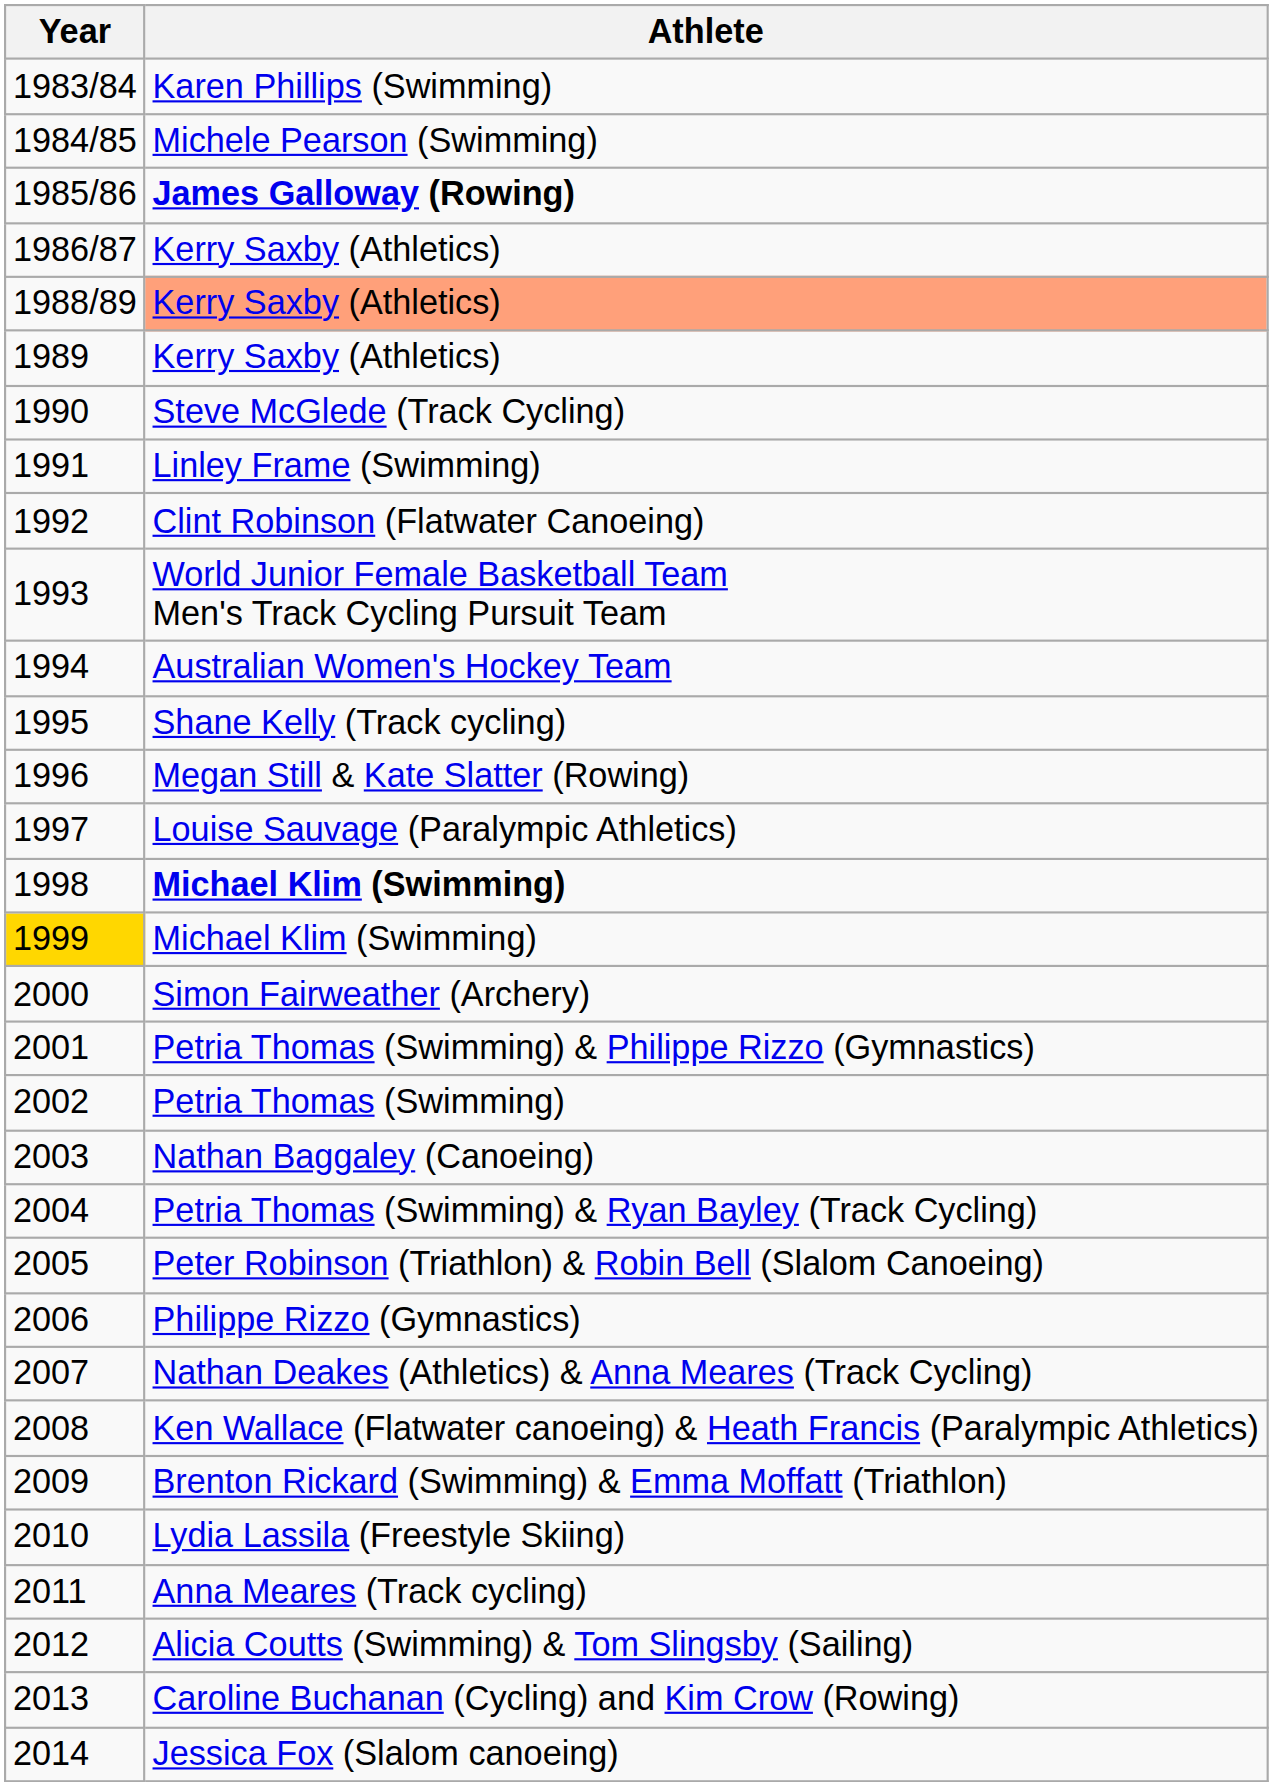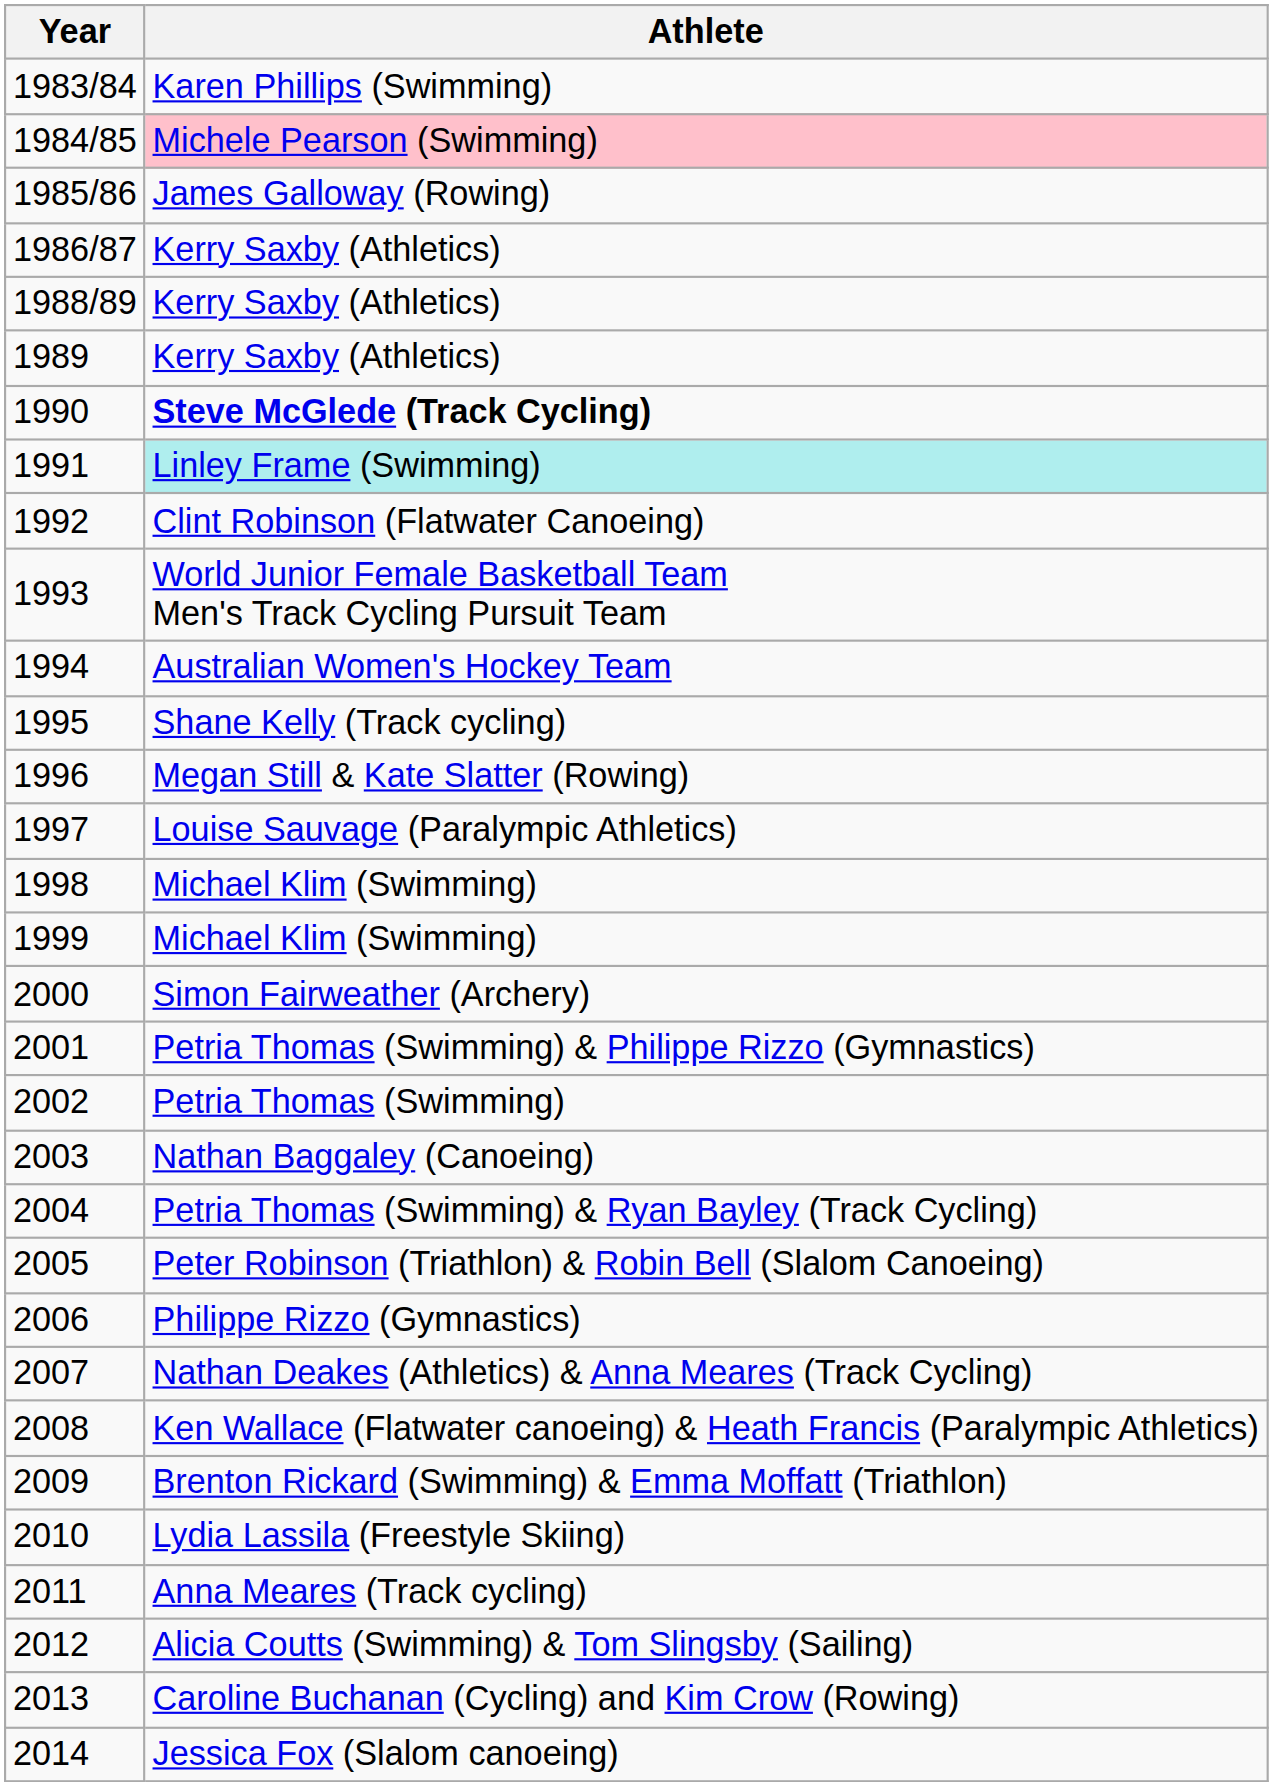(375, 140) no background -> (375, 140) pink background
(364, 194) bold -> (351, 194) normal
(327, 303) lightsalmon background -> (327, 303) no background
(389, 411) normal -> (402, 411) bold
(347, 466) no background -> (347, 466) paleturquoise background
(359, 884) bold -> (345, 884) normal
(51, 939) gold background -> (51, 939) no background
